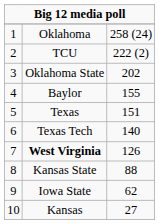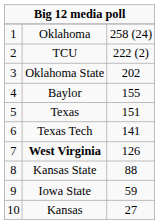(131, 131) 140 -> (131, 131) 141
(131, 190) 62 -> (131, 190) 59
